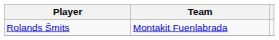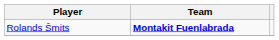(180, 27) normal -> (183, 27) bold
